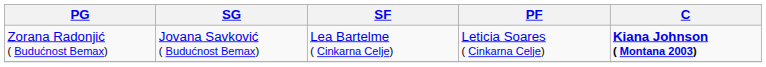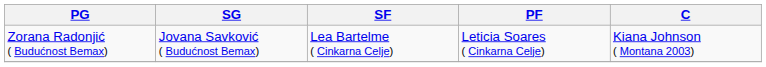(661, 43) bold -> (657, 43) normal
